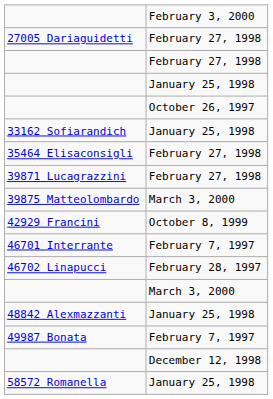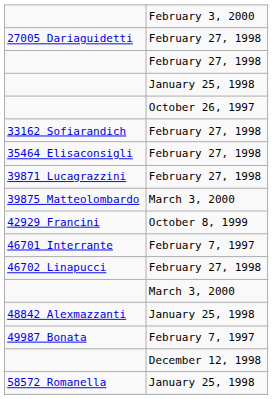(202, 130) January 25, 1998 -> (205, 130) February 27, 1998
(205, 268) February 28, 1997 -> (205, 268) February 27, 1998
